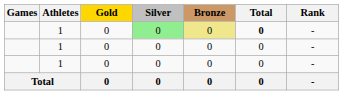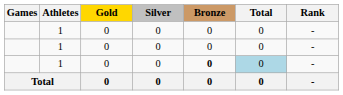(158, 30) lightgreen background -> (158, 30) no background
(210, 30) khaki background -> (210, 30) no background
(261, 30) bold -> (261, 30) normal
(210, 64) normal -> (210, 64) bold
(261, 64) no background -> (261, 64) lightblue background
